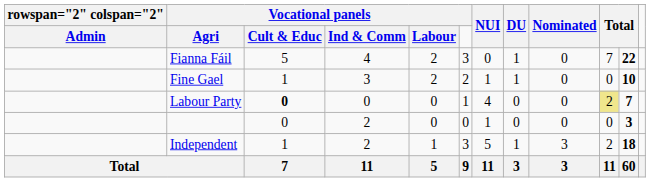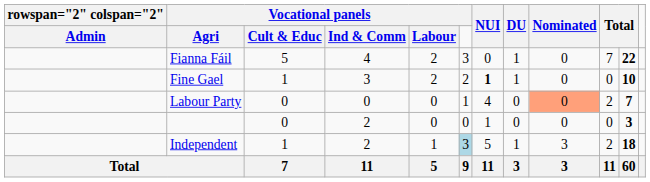(488, 79) normal -> (488, 79) bold
(285, 101) bold -> (285, 101) normal
(564, 101) no background -> (564, 101) lightsalmon background
(609, 101) khaki background -> (609, 101) no background
(466, 144) no background -> (466, 144) lightblue background
